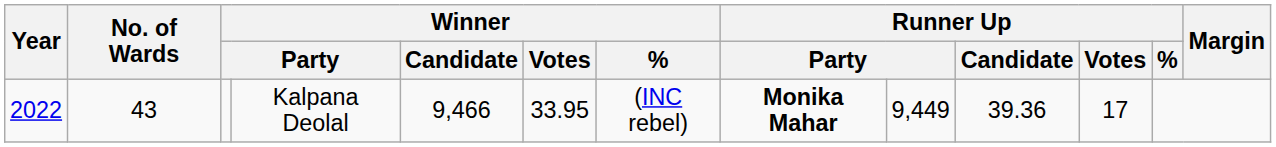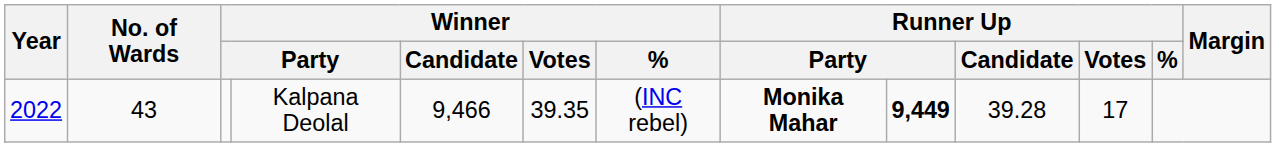(560, 110) 33.95 -> (560, 110) 39.35
(921, 110) normal -> (921, 110) bold
(1017, 110) 39.36 -> (1017, 110) 39.28
